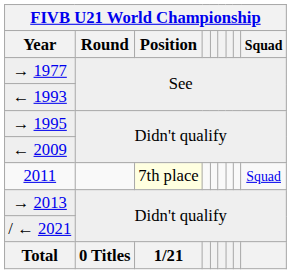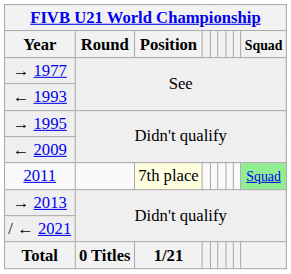(264, 177) no background -> (264, 177) lightgreen background
